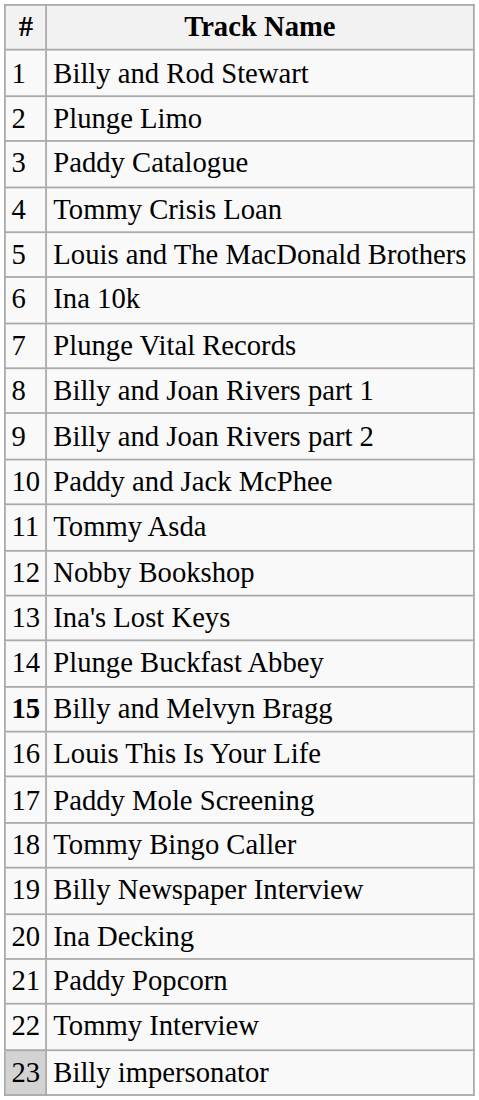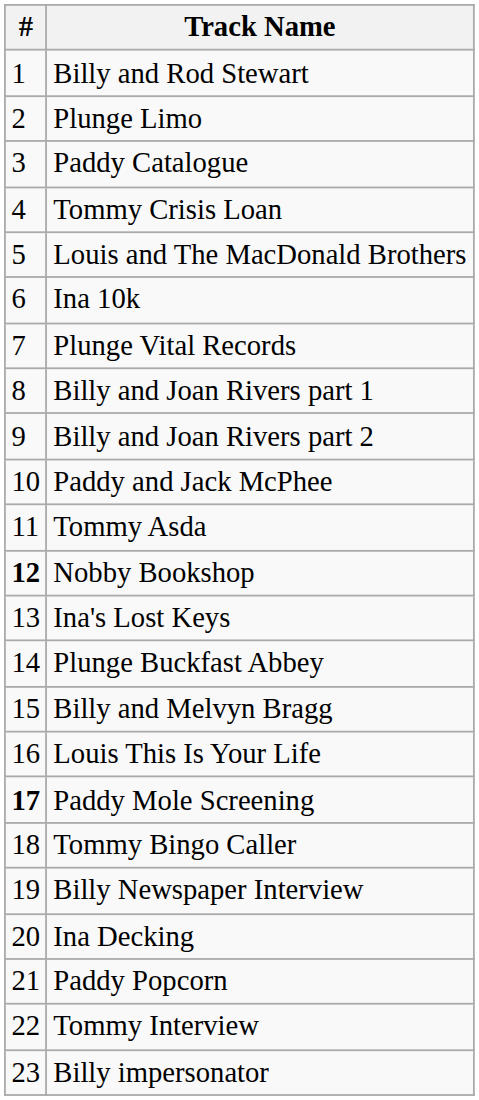(26, 572) normal -> (26, 572) bold
(26, 708) bold -> (26, 708) normal
(26, 799) normal -> (26, 799) bold
(26, 1071) lightgrey background -> (26, 1071) no background
